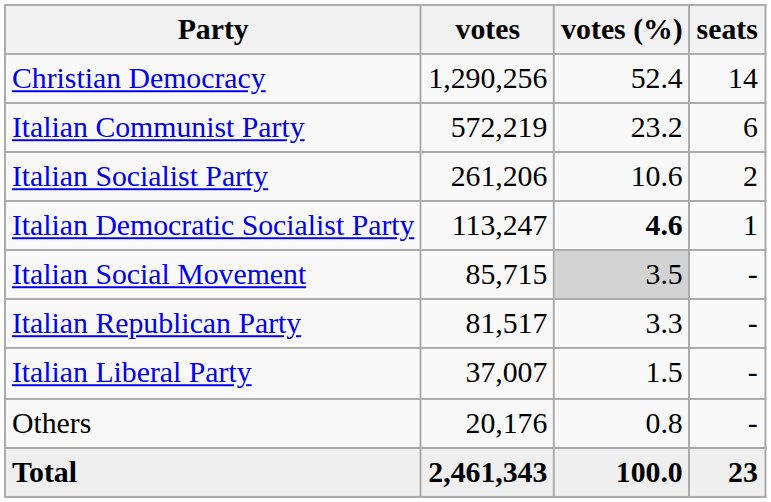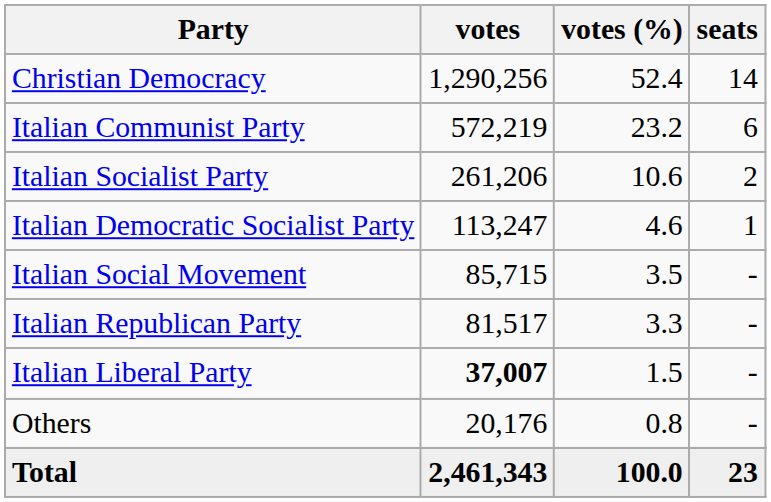(664, 225) bold -> (664, 225) normal
(664, 274) lightgrey background -> (664, 274) no background
(506, 373) normal -> (506, 373) bold
